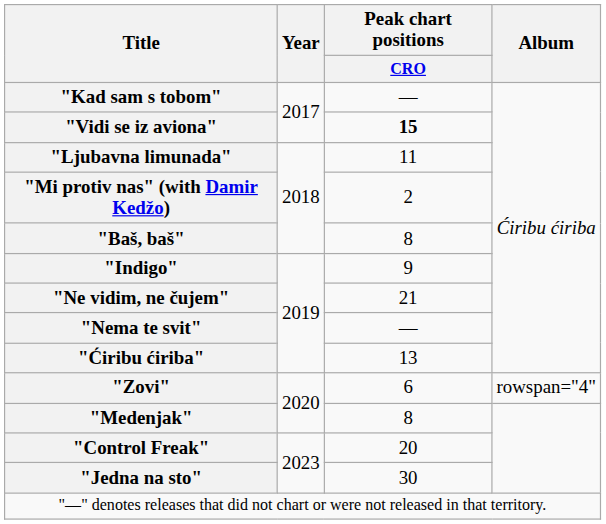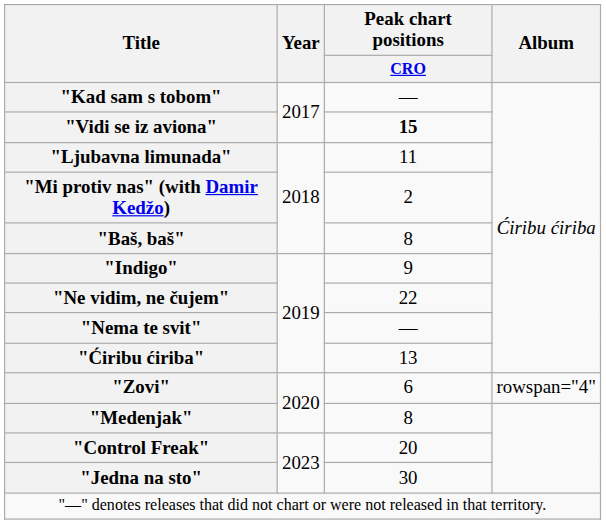(408, 298) 21 -> (408, 298) 22
